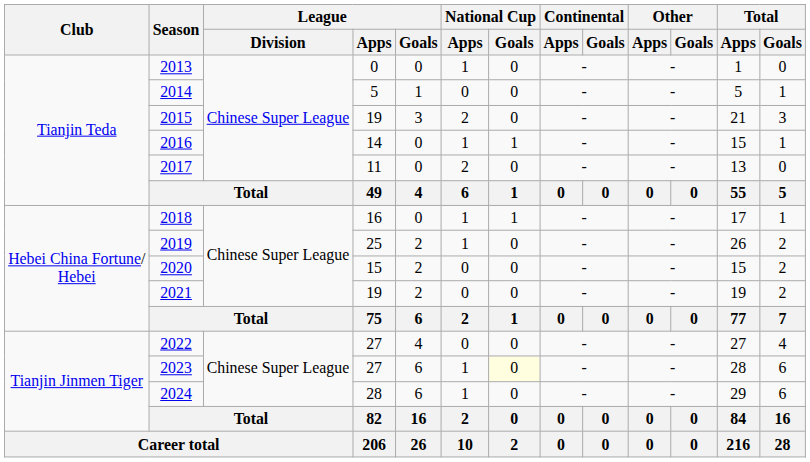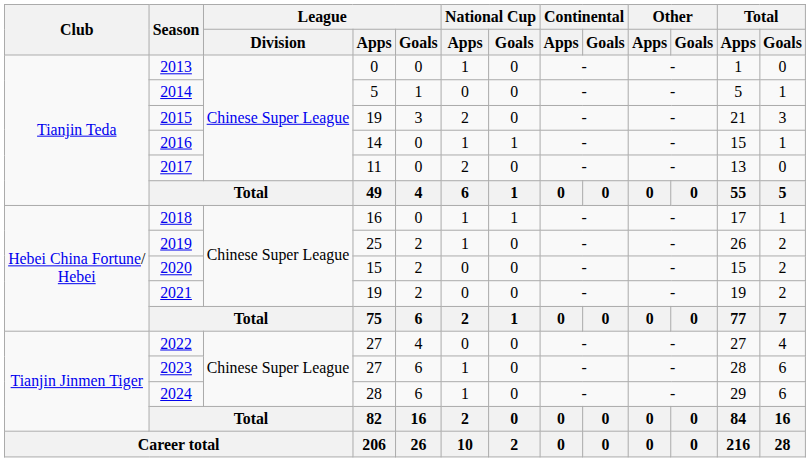(514, 368) lightyellow background -> (514, 368) no background
